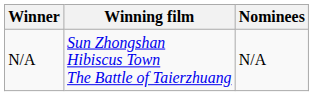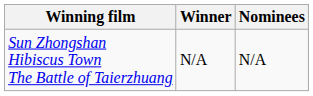columns swapped: (34, 17) <-> (149, 17)
